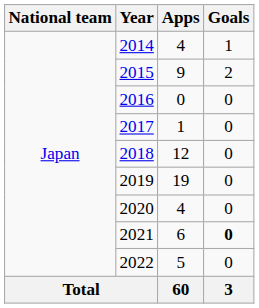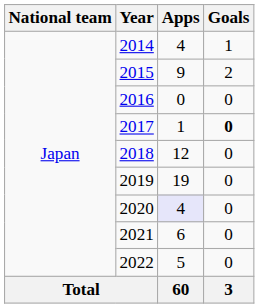(229, 126) normal -> (229, 126) bold
(181, 208) no background -> (181, 208) lavender background
(229, 235) bold -> (229, 235) normal
